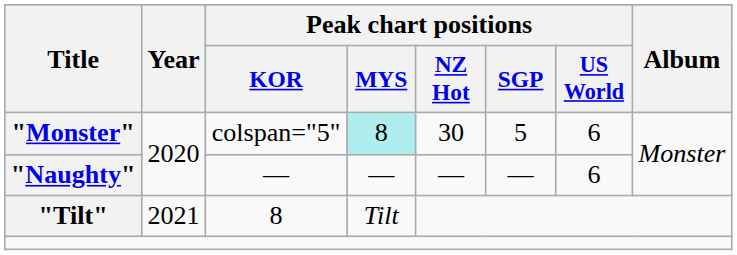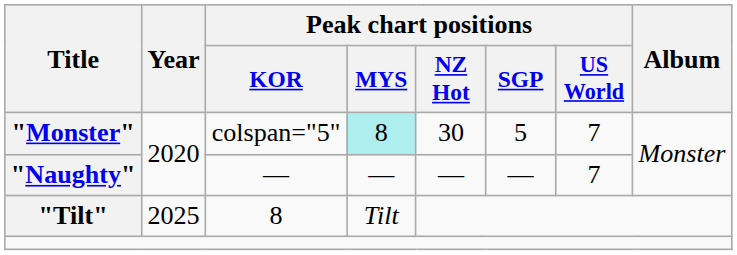(594, 132) 6 -> (594, 132) 7
(594, 174) 6 -> (594, 174) 7
(174, 215) 2021 -> (174, 215) 2025
